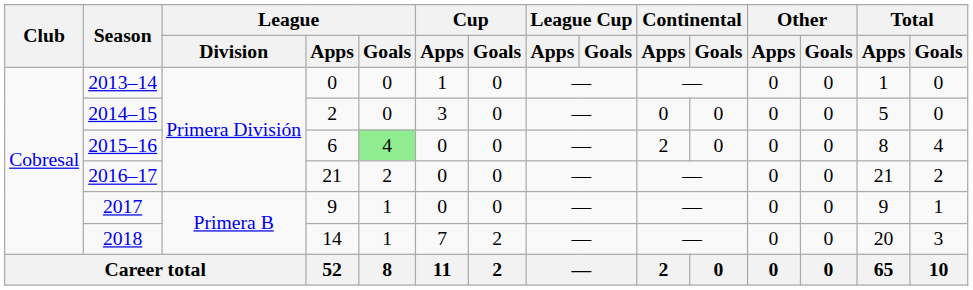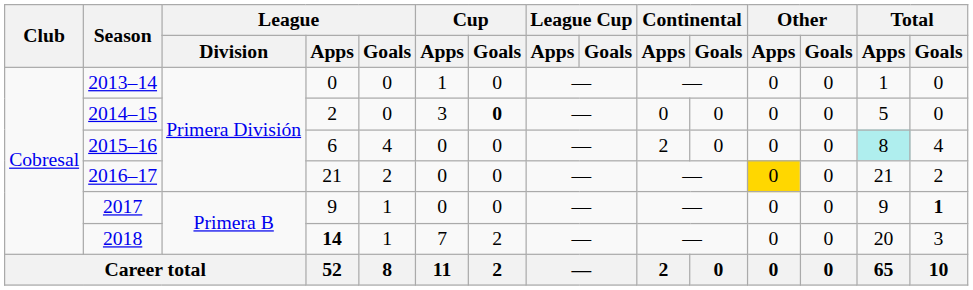(497, 113) normal -> (497, 113) bold
(387, 144) lightgreen background -> (387, 144) no background
(884, 144) no background -> (884, 144) paleturquoise background
(773, 176) no background -> (773, 176) gold background
(939, 207) normal -> (939, 207) bold
(332, 238) normal -> (332, 238) bold
